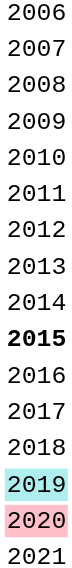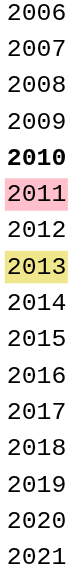(37, 158) normal -> (37, 158) bold
(37, 195) no background -> (37, 195) pink background
(37, 267) no background -> (37, 267) khaki background
(37, 340) bold -> (37, 340) normal
(37, 485) paleturquoise background -> (37, 485) no background
(37, 521) pink background -> (37, 521) no background
